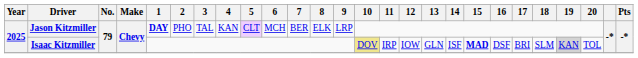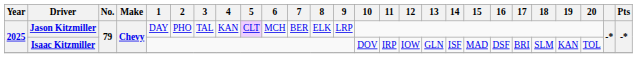(159, 28) bold -> (159, 28) normal
(367, 45) khaki background -> (367, 45) no background
(477, 45) bold -> (477, 45) normal
(569, 45) lightgrey background -> (568, 45) no background
